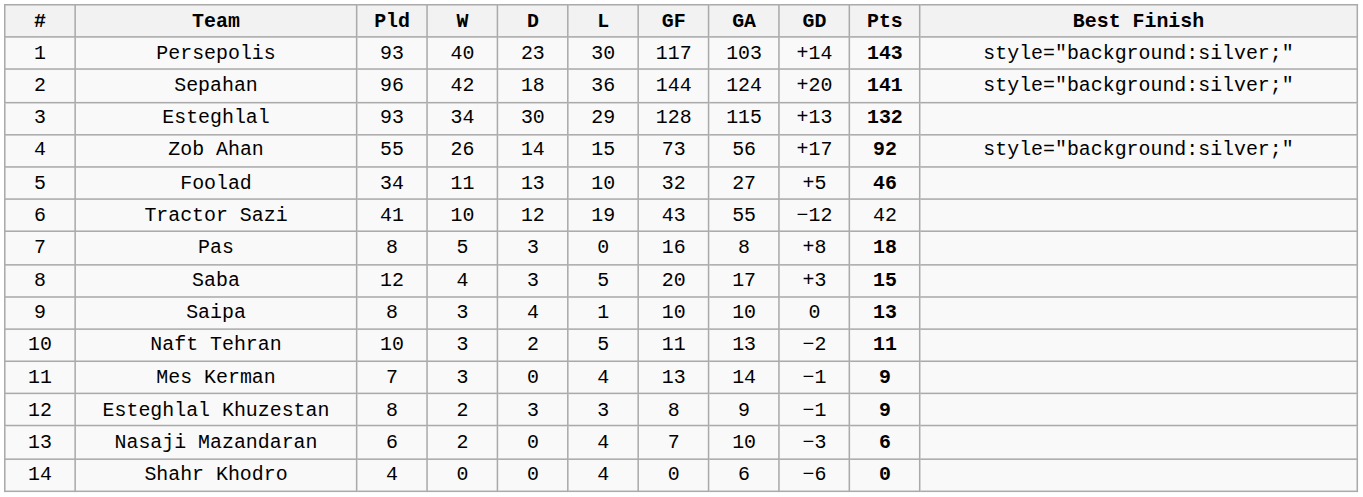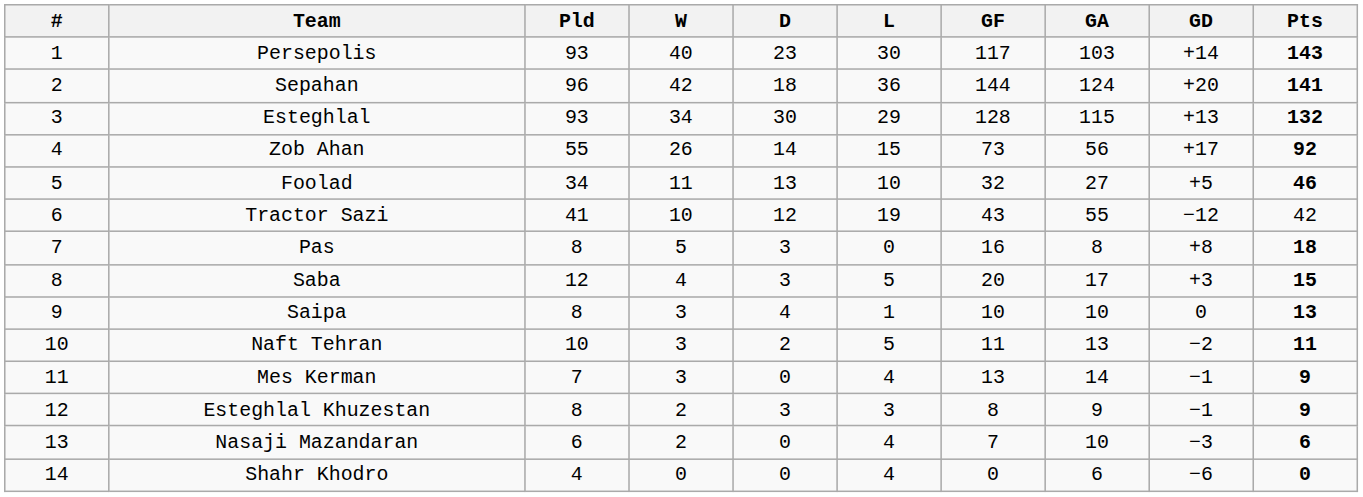- column: (1139, 21)
